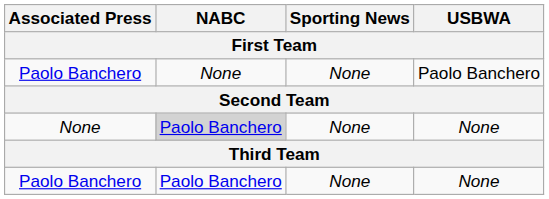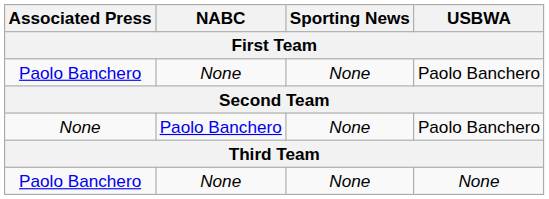(221, 127) lightgrey background -> (221, 127) no background
(479, 127) None -> (479, 127) Paolo Banchero
(221, 181) Paolo Banchero -> (221, 181) None
